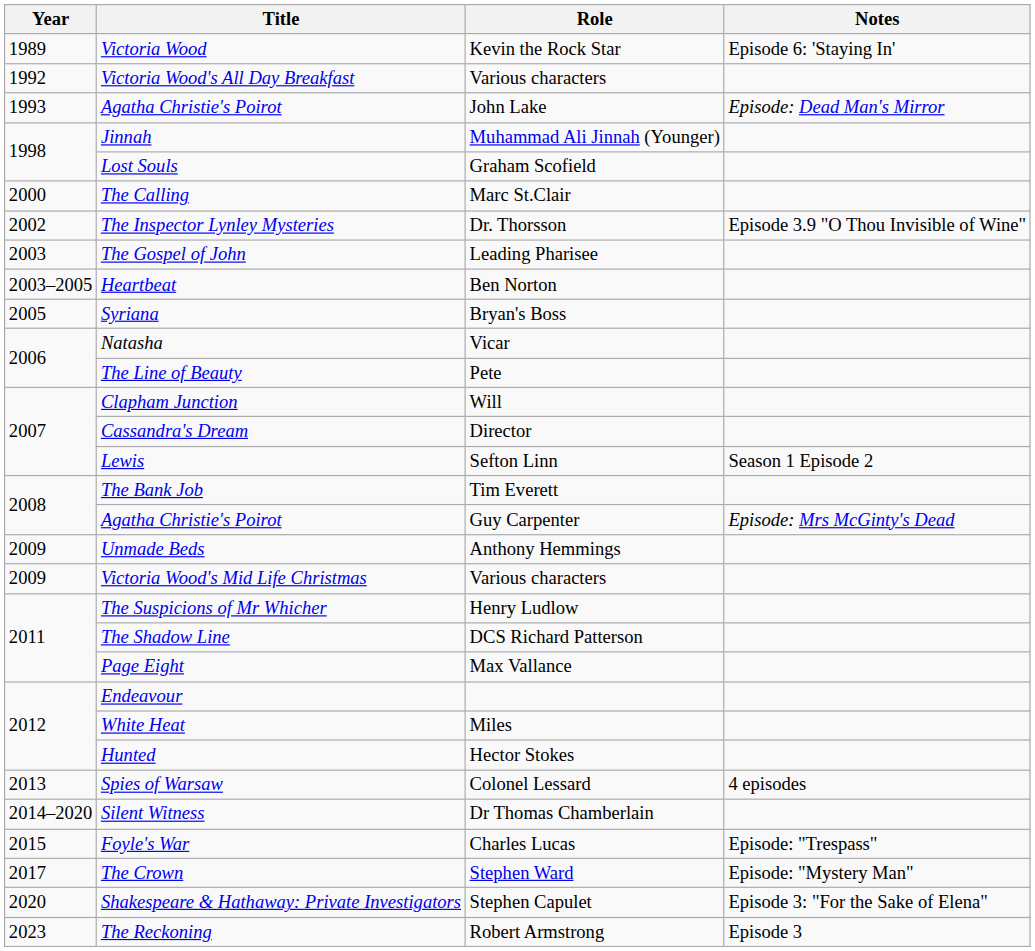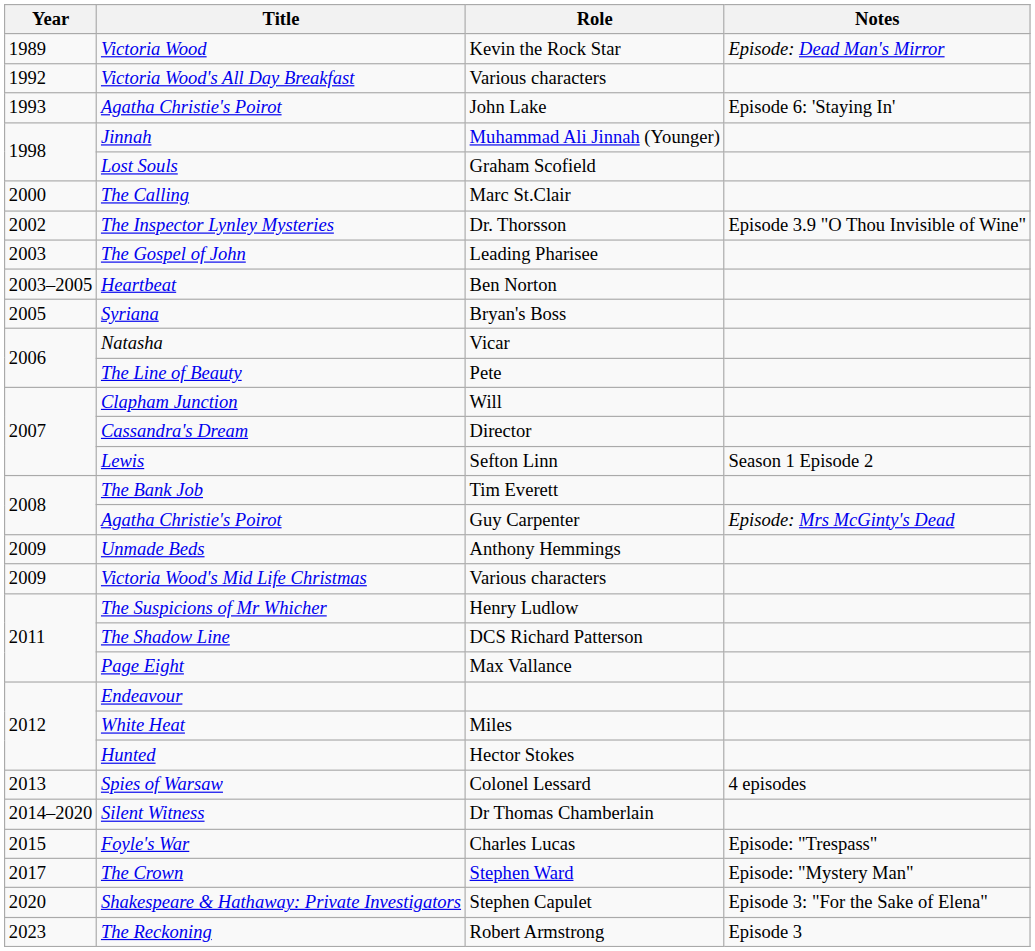(812, 48) Episode 6: 'Staying In' -> (836, 48) Episode: Dead Man's Mirror
(836, 107) Episode: Dead Man's Mirror -> (812, 107) Episode 6: 'Staying In'
